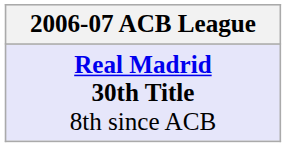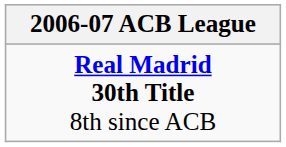(143, 92) lavender background -> (143, 92) no background
